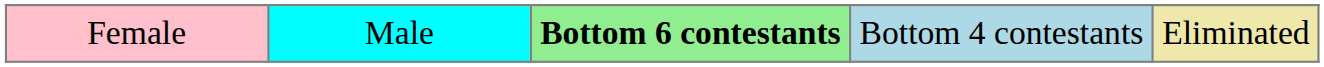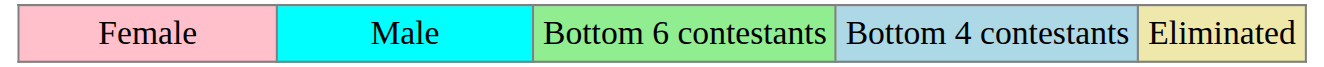(690, 32) bold -> (685, 32) normal
